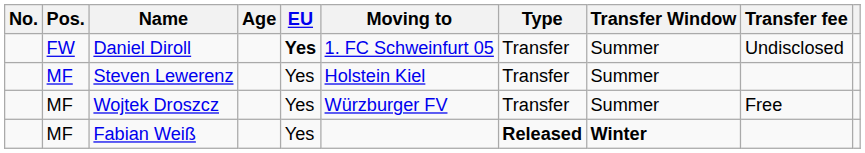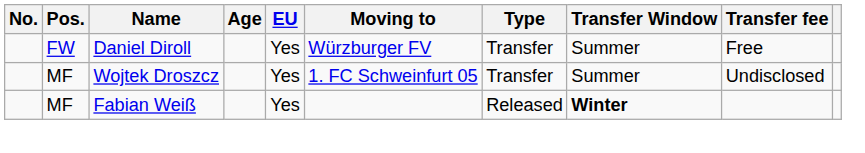(300, 48) bold -> (285, 48) normal
(409, 48) 1. FC Schweinfurt 05 -> (370, 48) Würzburger FV
(794, 48) Undisclosed -> (744, 48) Free
- row: (163, 77)
(386, 105) Würzburger FV -> (393, 77) 1. FC Schweinfurt 05
(764, 105) Free -> (775, 77) Undisclosed
(542, 134) bold -> (524, 105) normal
